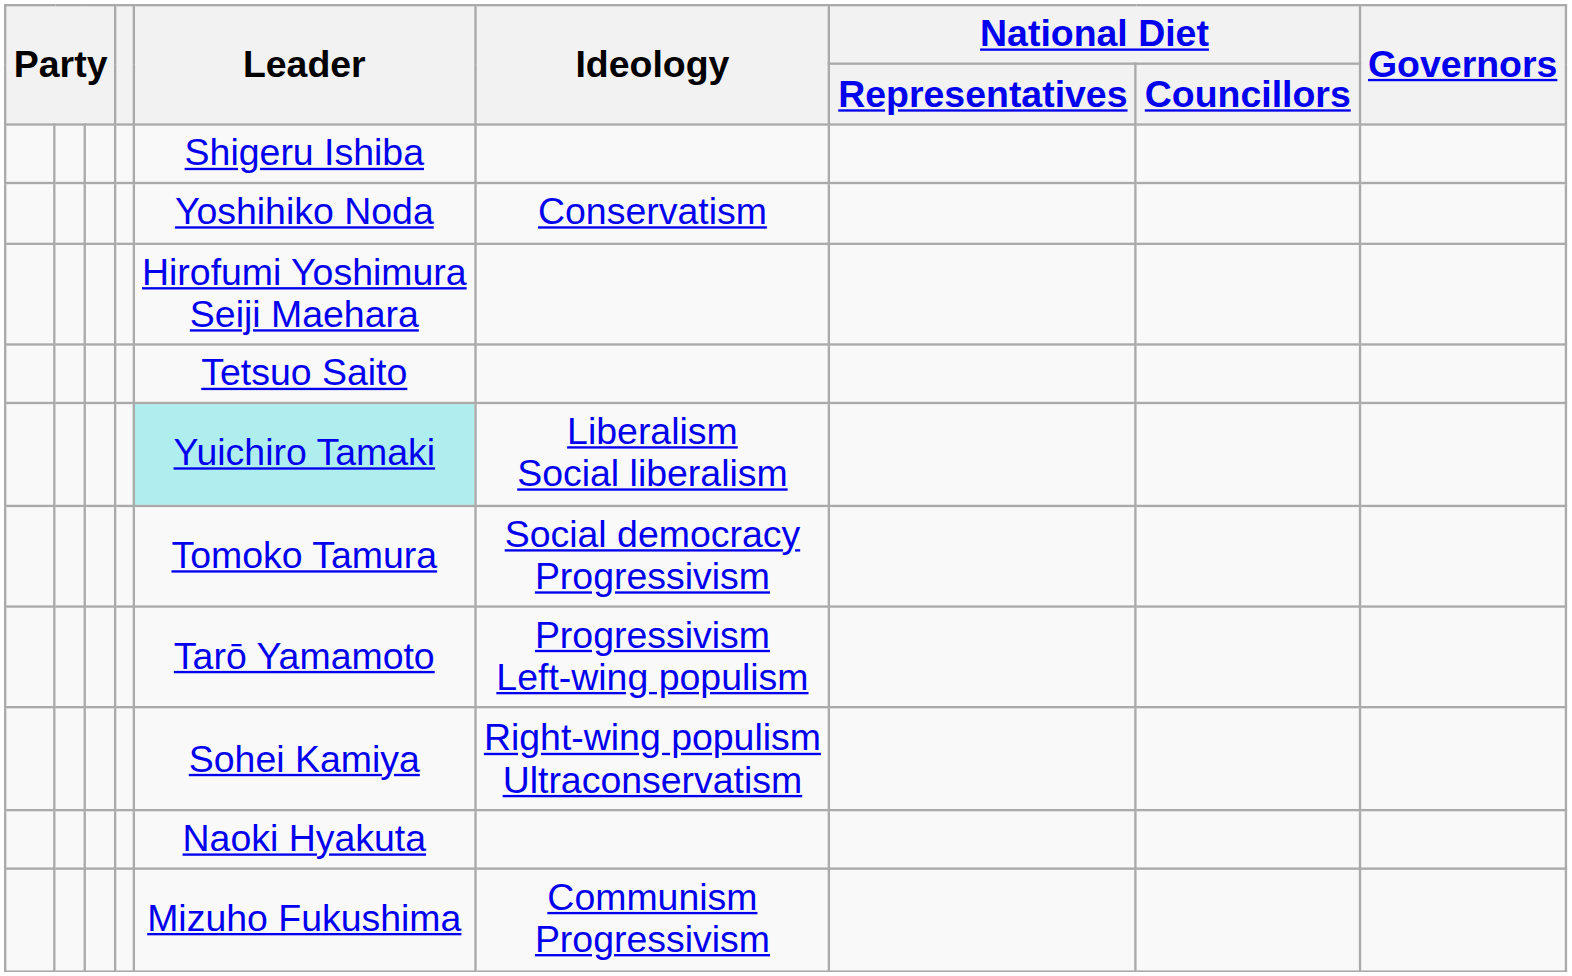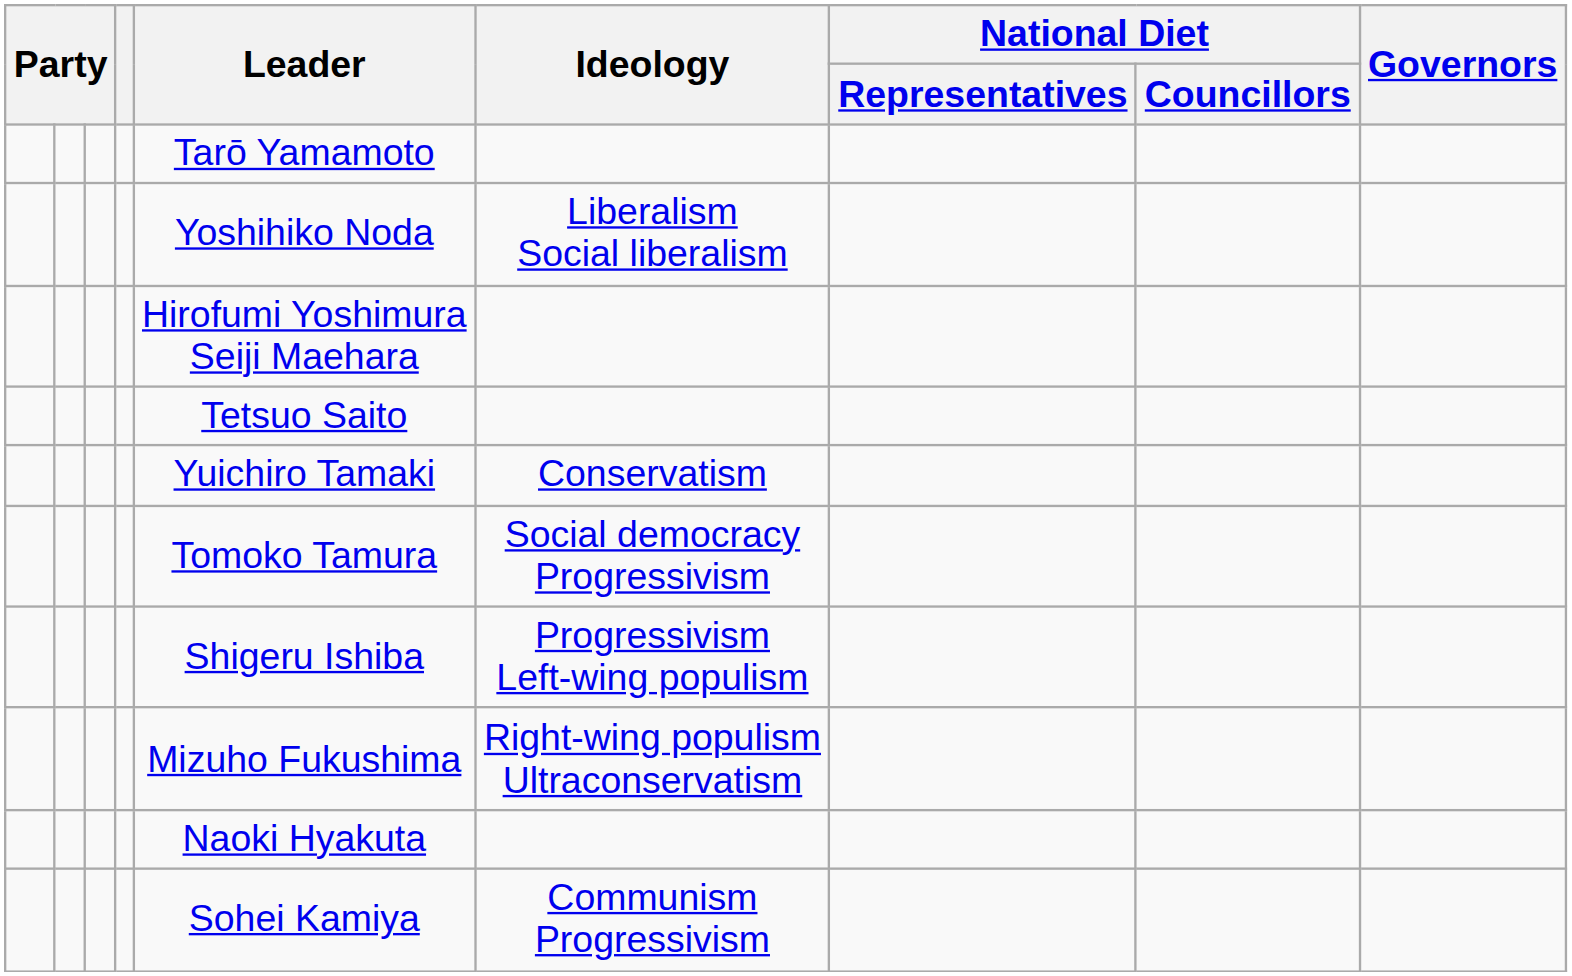(304, 152) Shigeru Ishiba -> (304, 152) Tarō Yamamoto
(652, 212) Conservatism -> (652, 233) Liberalism Social liberalism
(304, 453) paleturquoise background -> (304, 474) no background
(652, 453) Liberalism Social liberalism -> (652, 474) Conservatism
(304, 656) Tarō Yamamoto -> (304, 656) Shigeru Ishiba
(304, 758) Sohei Kamiya -> (304, 758) Mizuho Fukushima
(304, 919) Mizuho Fukushima -> (304, 919) Sohei Kamiya
